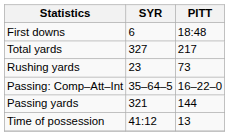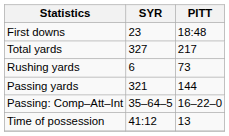(132, 31) 6 -> (135, 31) 23
(135, 67) 23 -> (132, 67) 6
rows swapped: (43, 103) <-> (65, 85)
